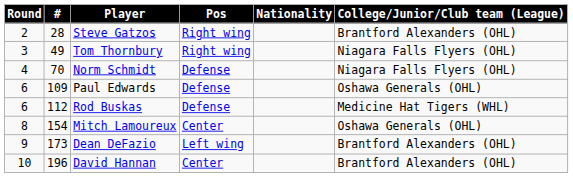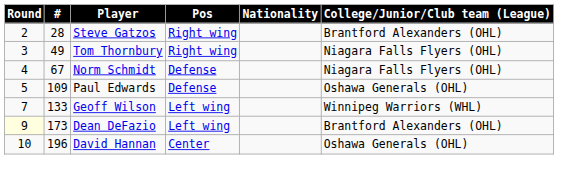(57, 70) 70 -> (57, 70) 67
(24, 88) 6 -> (24, 88) 5
- row: (108, 107)
+ row: (114, 107)
- row: (125, 126)
(24, 144) no background -> (24, 126) lightyellow background
(427, 163) Brantford Alexanders (OHL) -> (396, 144) Oshawa Generals (OHL)
